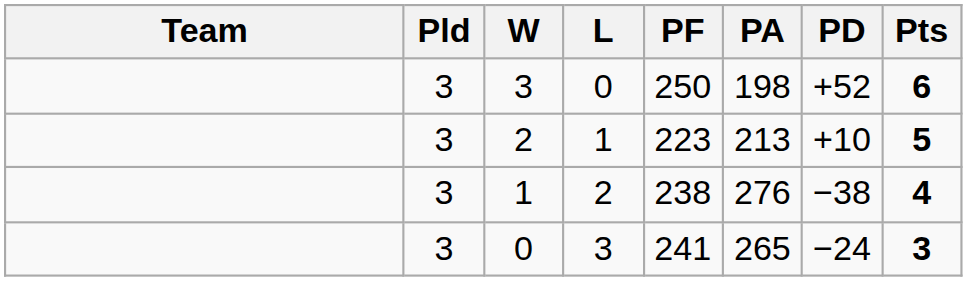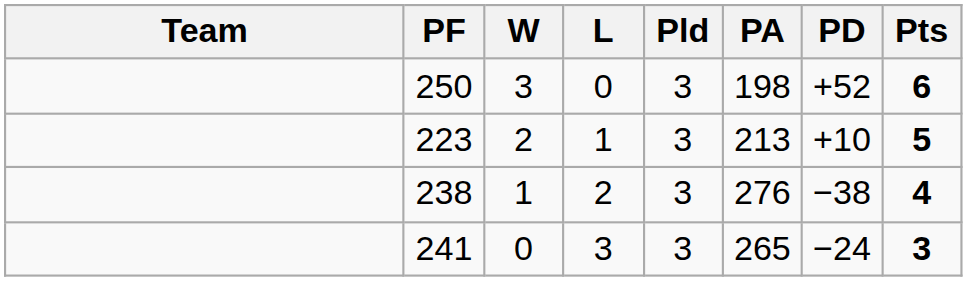columns swapped: (444, 31) <-> (683, 31)
